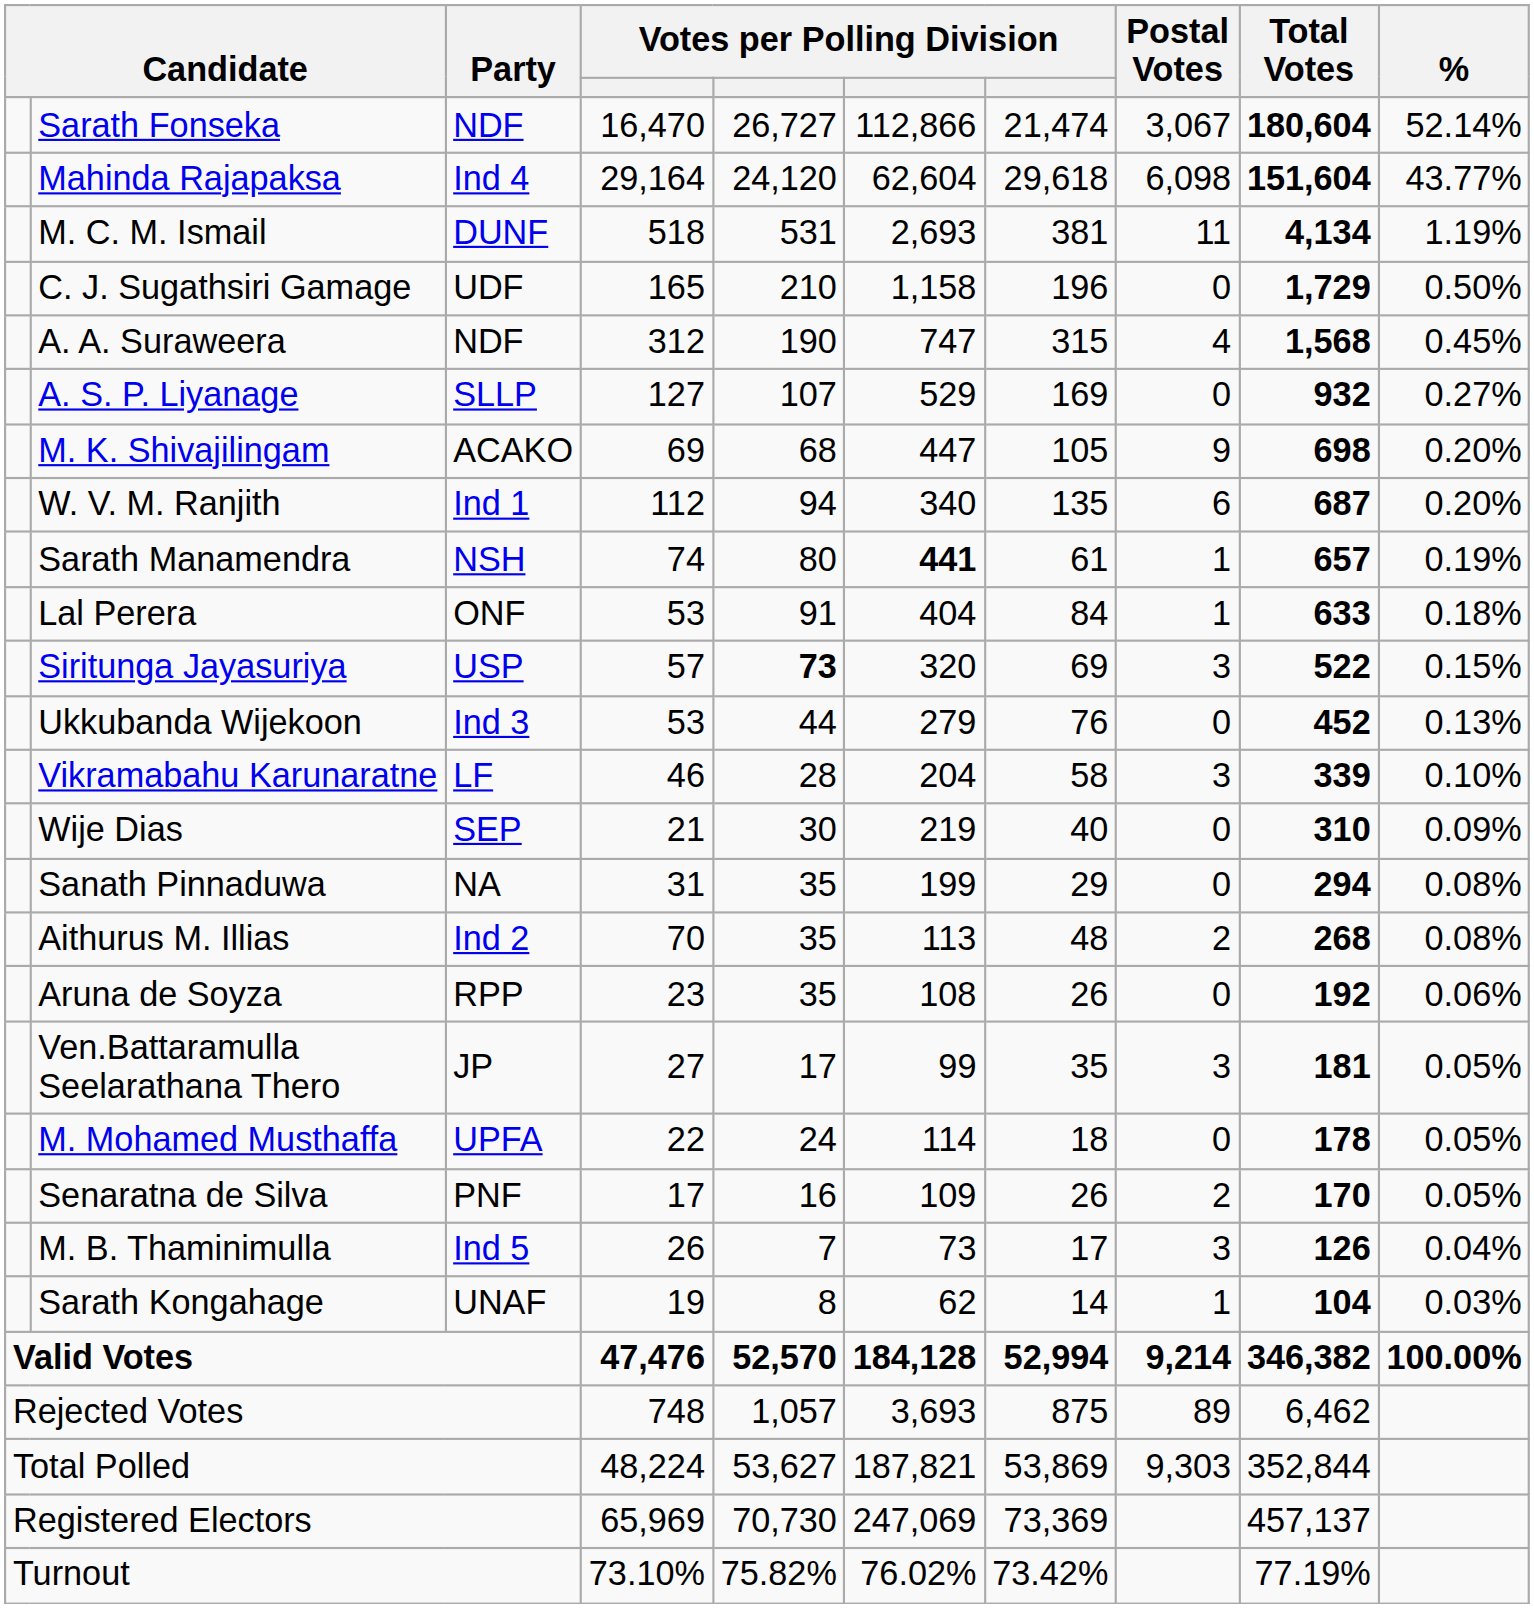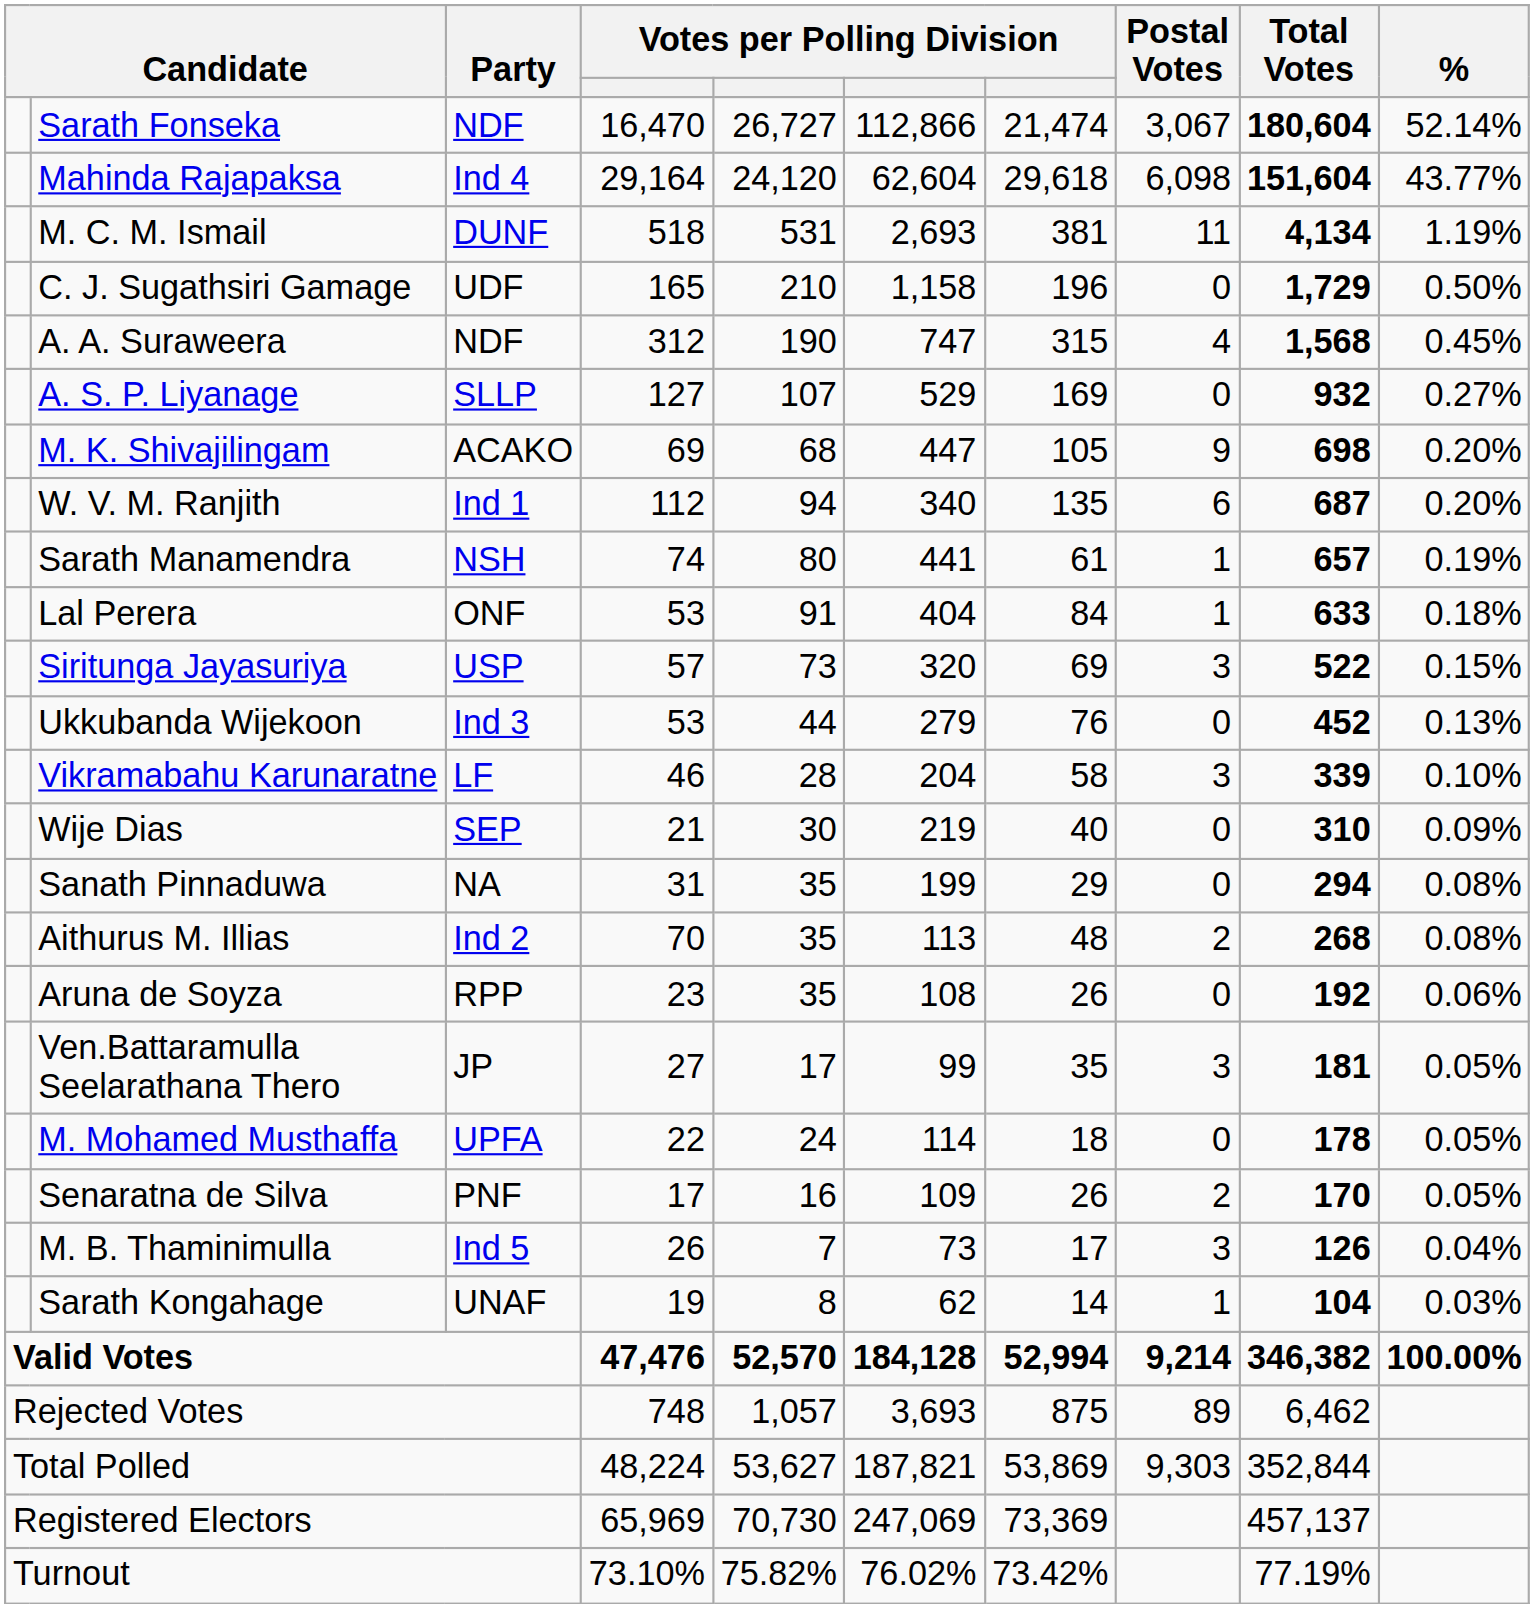(948, 558) bold -> (948, 558) normal
(818, 667) bold -> (818, 667) normal
